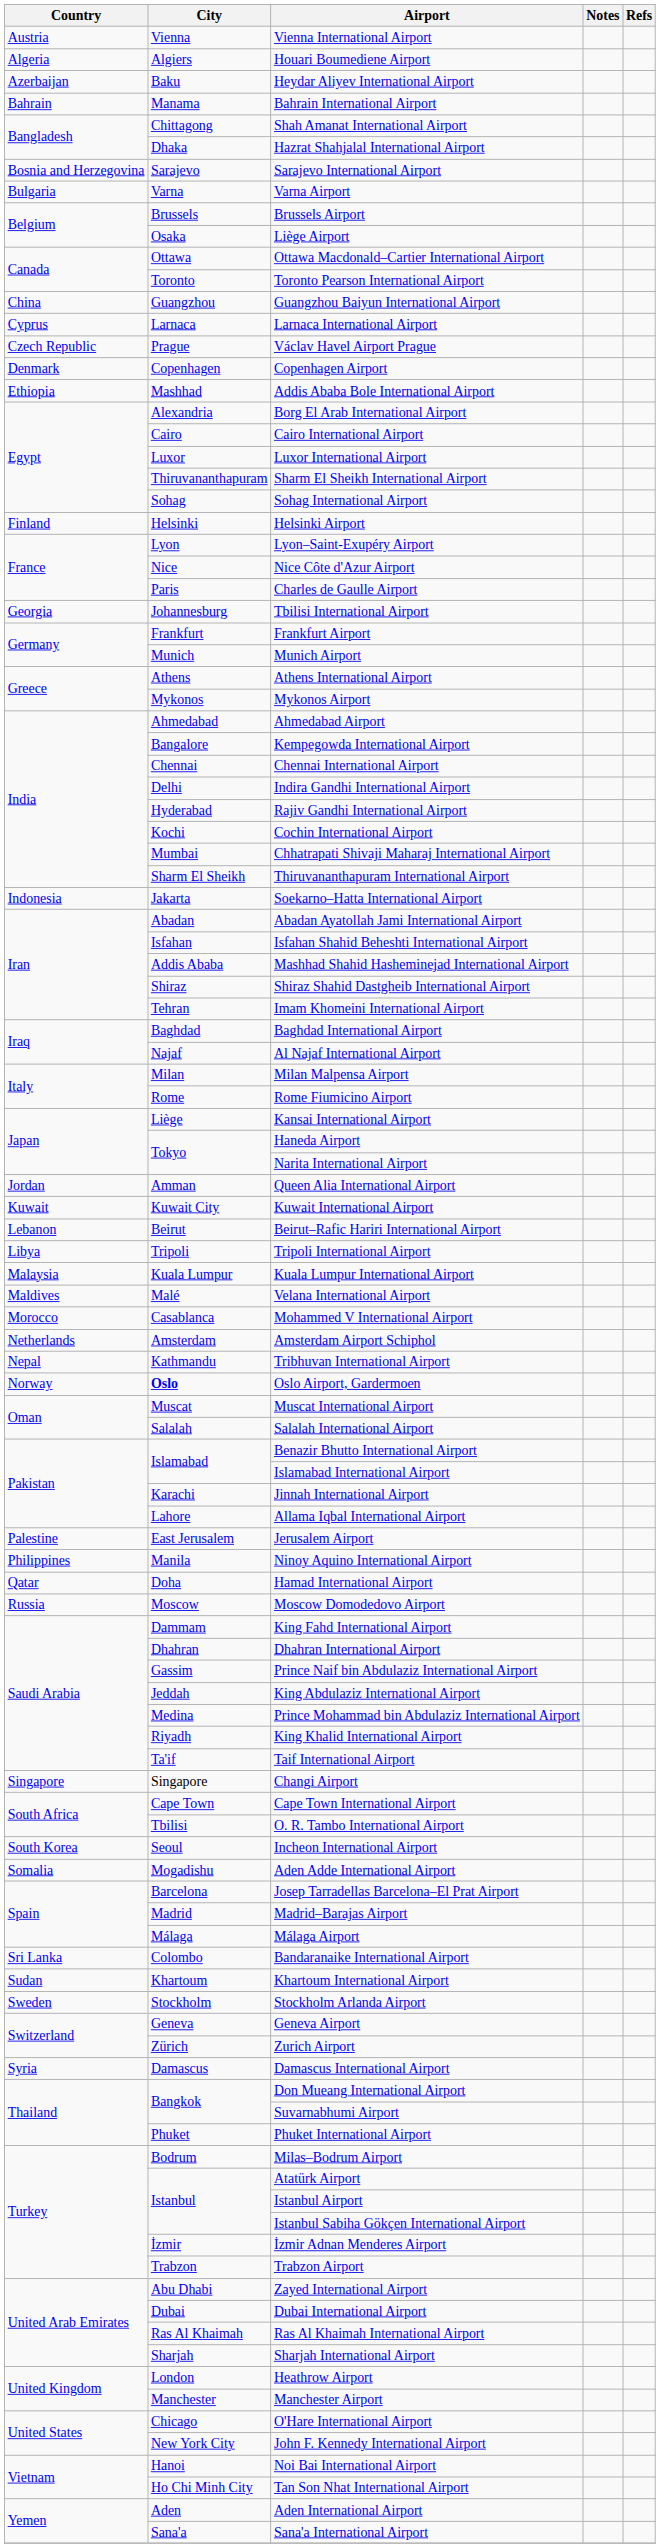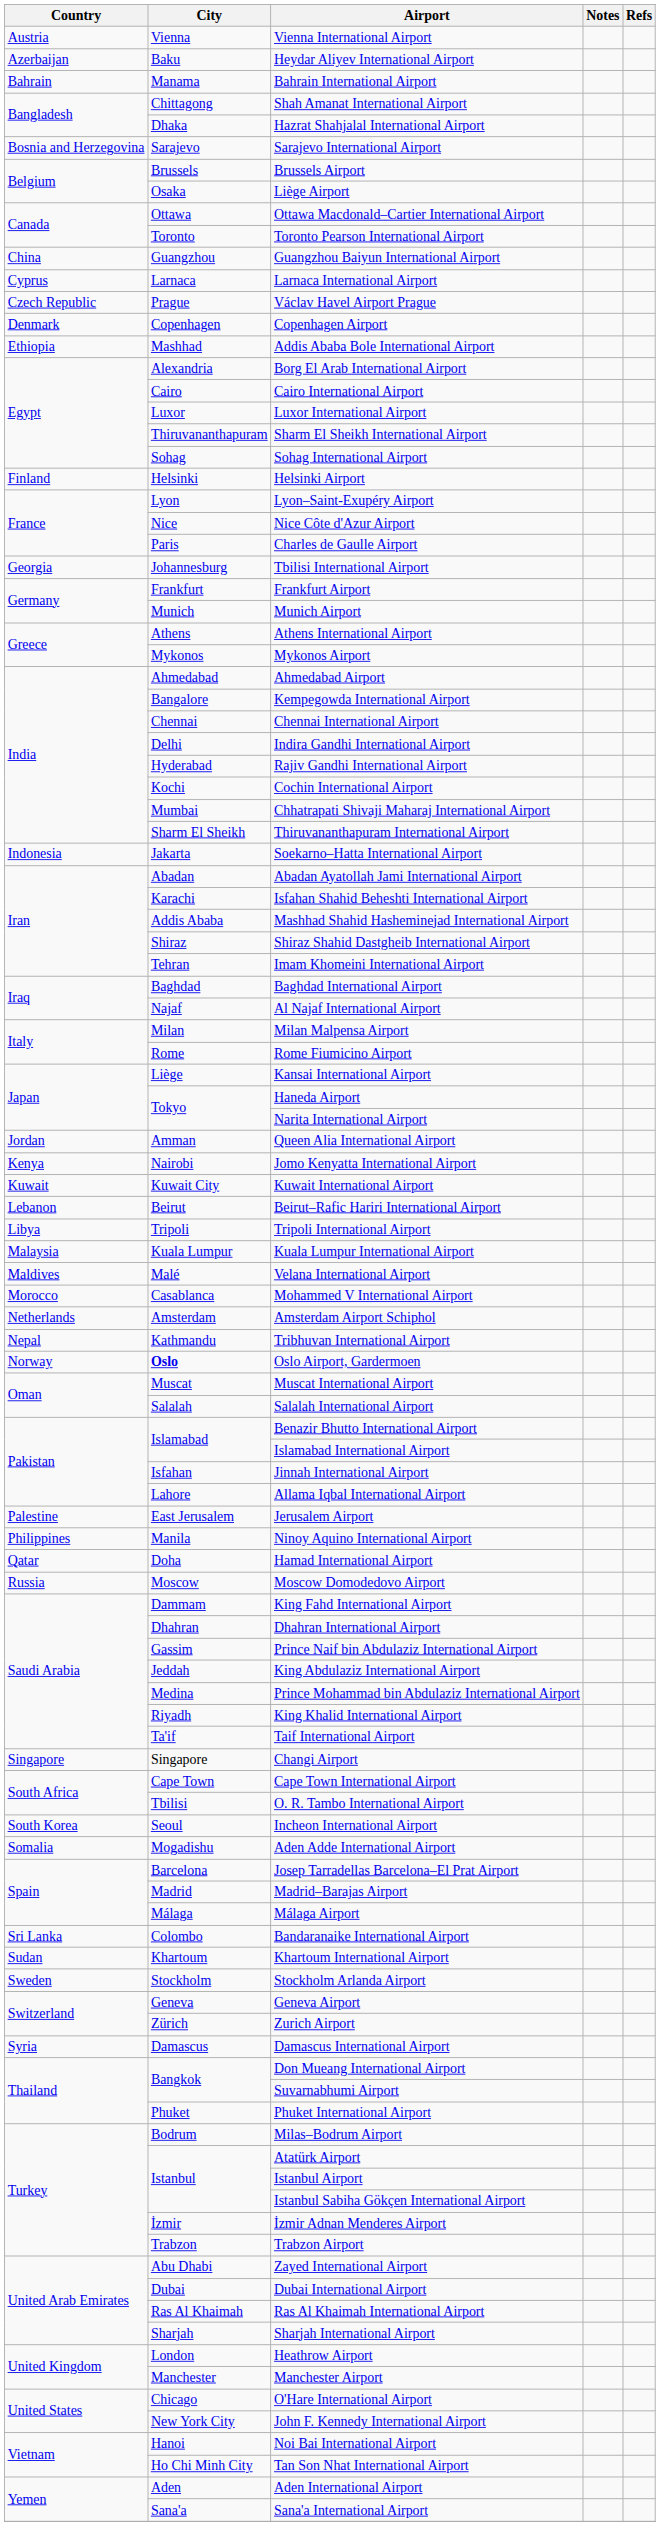- row: (352, 59)
- row: (312, 192)
(171, 942) Isfahan -> (173, 898) Karachi
+ row: (375, 1163)
(173, 1494) Karachi -> (171, 1472) Isfahan
